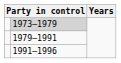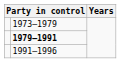(35, 24) lightgrey background -> (35, 24) no background
(35, 38) normal -> (35, 38) bold
